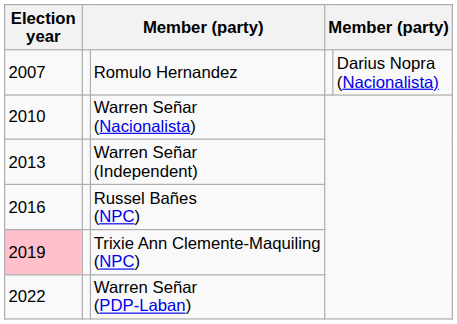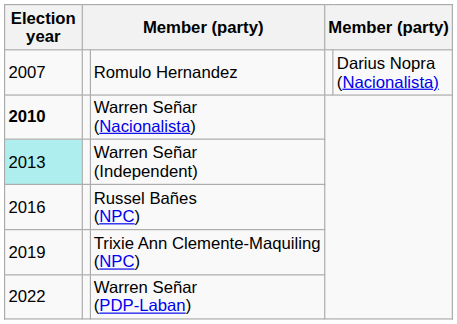(27, 117) normal -> (27, 117) bold
(27, 162) no background -> (27, 162) paleturquoise background
(27, 252) pink background -> (27, 252) no background
